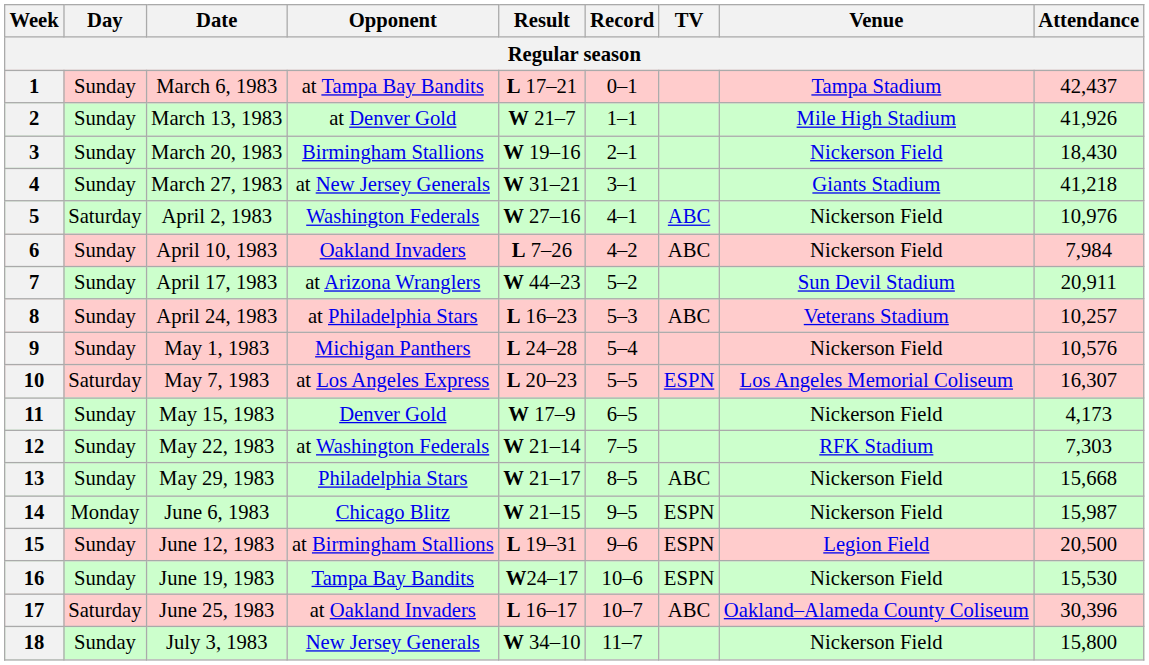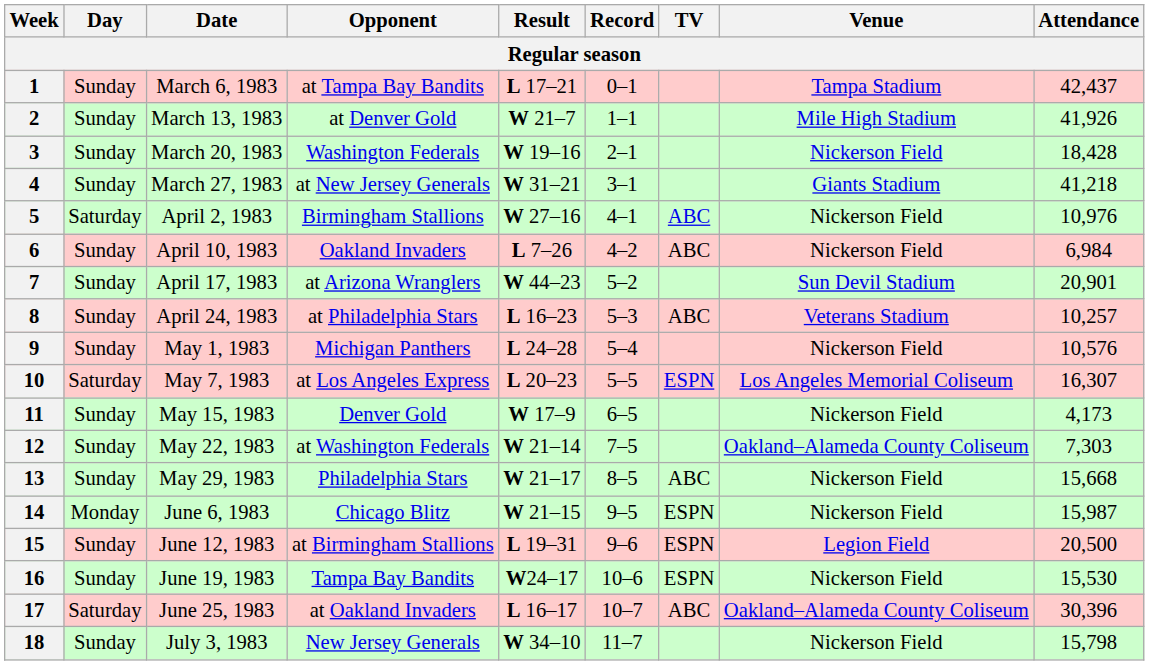(393, 151) Birmingham Stallions -> (393, 151) Washington Federals
(1089, 151) 18,430 -> (1089, 151) 18,428
(393, 217) Washington Federals -> (393, 217) Birmingham Stallions
(1089, 250) 7,984 -> (1089, 250) 6,984
(1089, 282) 20,911 -> (1089, 282) 20,901
(876, 446) RFK Stadium -> (876, 446) Oakland–Alameda County Coliseum
(1089, 642) 15,800 -> (1089, 642) 15,798
